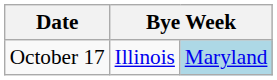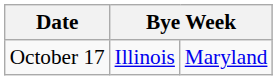(226, 57) lightblue background -> (226, 57) no background
